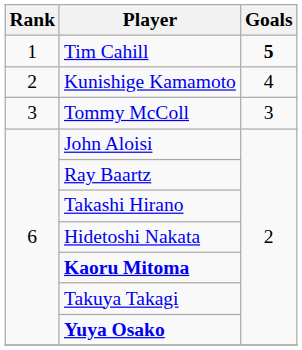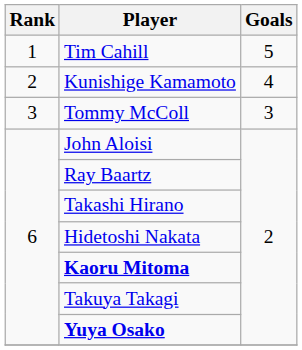(269, 50) bold -> (269, 50) normal
